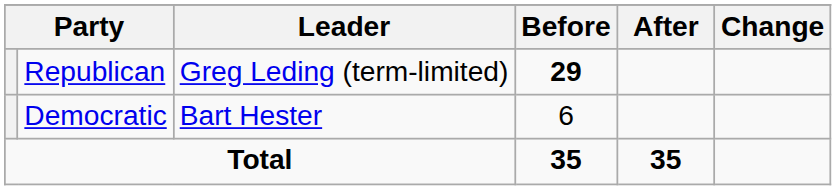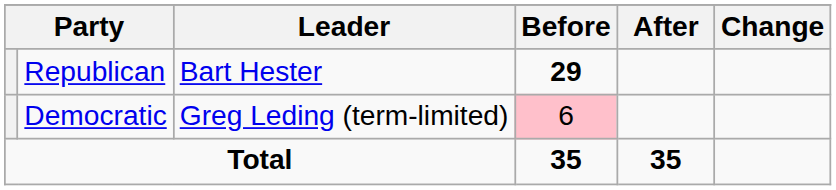(344, 71) Greg Leding (term-limited) -> (251, 71) Bart Hester
(251, 116) Bart Hester -> (344, 116) Greg Leding (term-limited)
(566, 116) no background -> (566, 116) pink background
